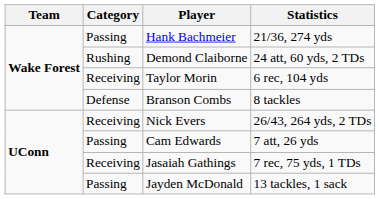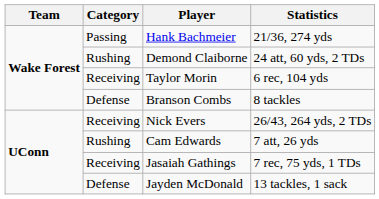(106, 141) Passing -> (108, 141) Rushing
(106, 183) Passing -> (108, 183) Defense
